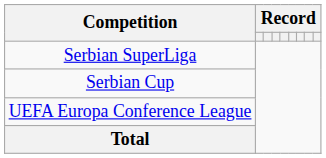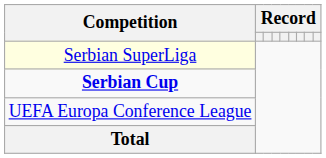(130, 54) no background -> (130, 54) lightyellow background
(130, 83) normal -> (130, 83) bold
